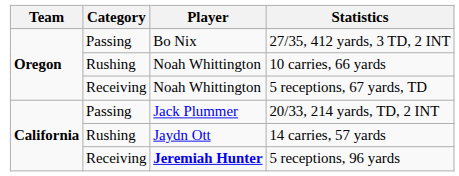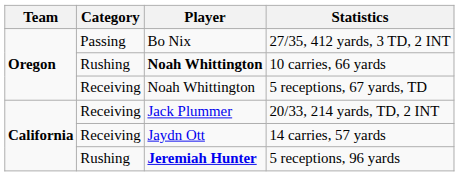(207, 64) normal -> (205, 64) bold
(109, 111) Passing -> (110, 111) Receiving
(111, 135) Rushing -> (110, 135) Receiving
(116, 158) Receiving -> (105, 158) Rushing
